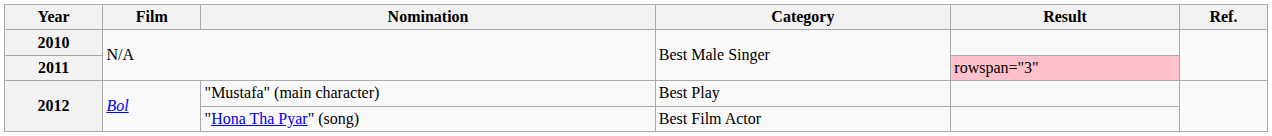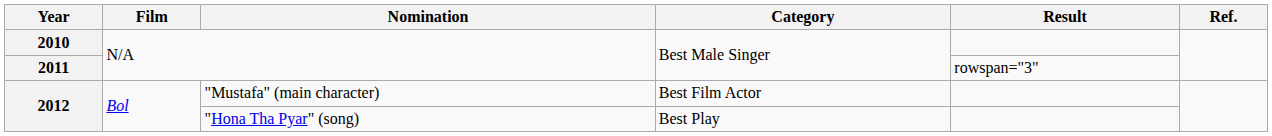(996, 67) pink background -> (996, 67) no background
(689, 93) Best Play -> (710, 93) Best Film Actor
(710, 118) Best Film Actor -> (689, 118) Best Play
